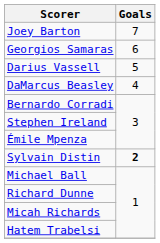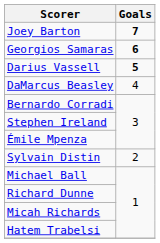(135, 31) normal -> (135, 31) bold
(135, 49) normal -> (135, 49) bold
(135, 67) normal -> (135, 67) bold
(135, 158) bold -> (135, 158) normal
